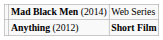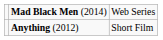(134, 27) bold -> (132, 27) normal
